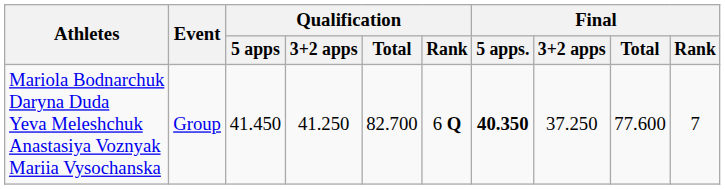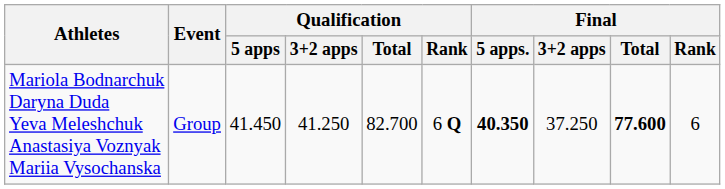(640, 124) normal -> (640, 124) bold
(695, 124) 7 -> (695, 124) 6
